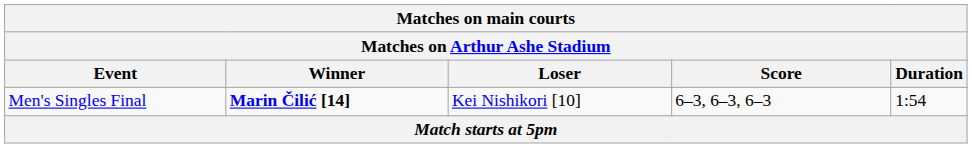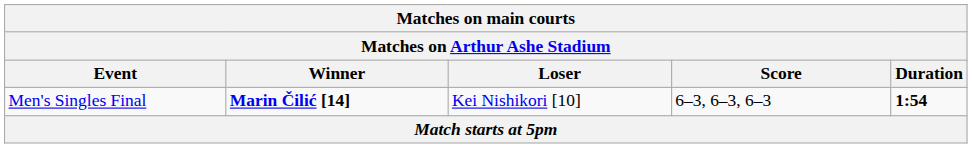(911, 101) normal -> (911, 101) bold
